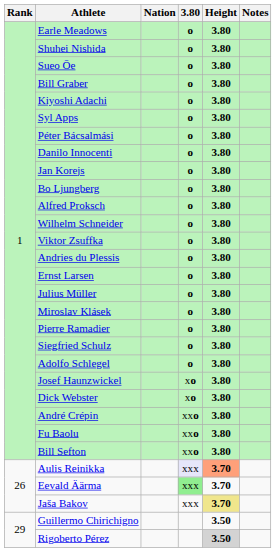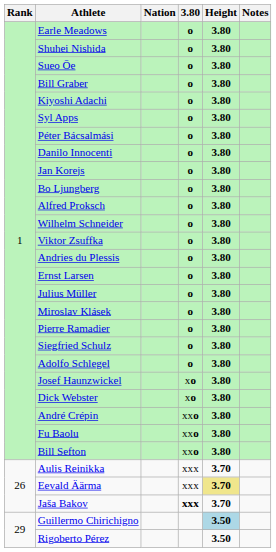(190, 468) lavender background -> (190, 468) no background
(221, 468) lightsalmon background -> (221, 468) no background
(190, 485) lightgreen background -> (190, 485) no background
(221, 485) no background -> (221, 485) khaki background
(190, 503) normal -> (190, 503) bold
(221, 503) khaki background -> (221, 503) no background
(221, 521) no background -> (221, 521) lightblue background
(221, 538) lightgrey background -> (221, 538) no background
